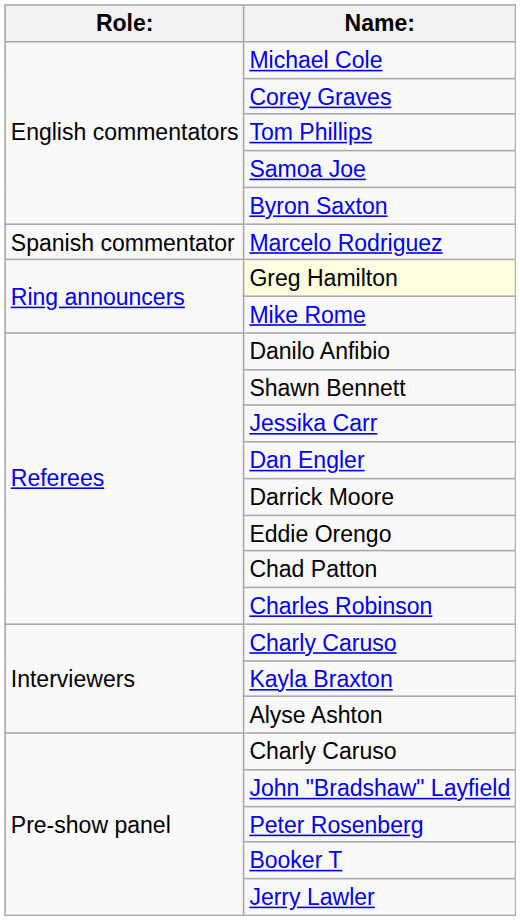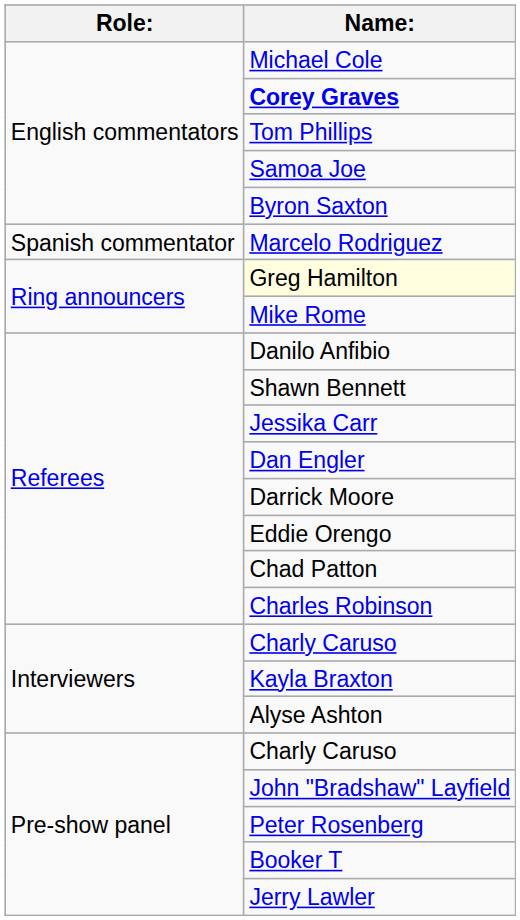(320, 96) normal -> (324, 96) bold
